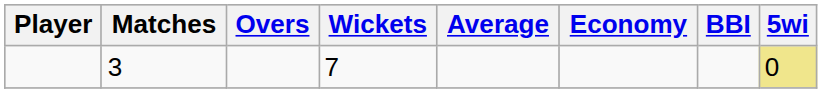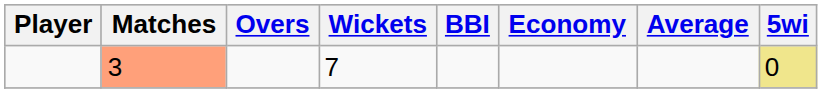columns swapped: (498, 25) <-> (728, 25)
(115, 66) no background -> (115, 66) lightsalmon background
